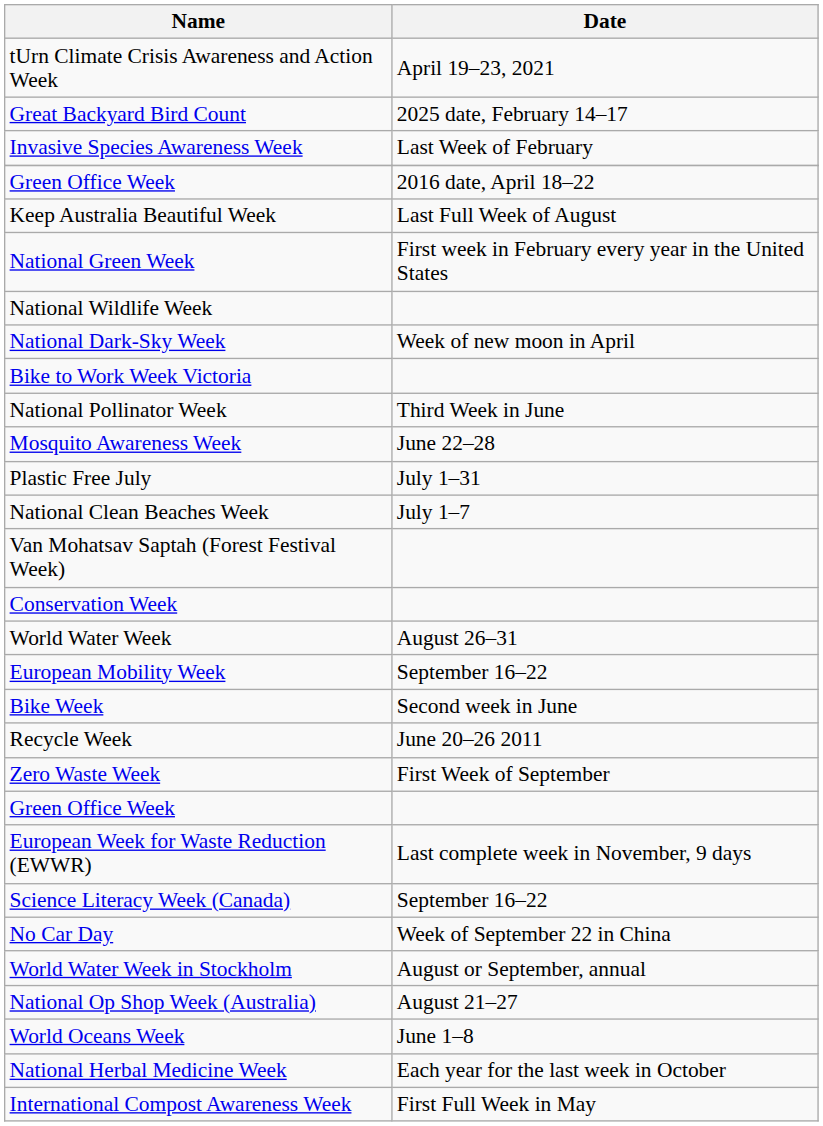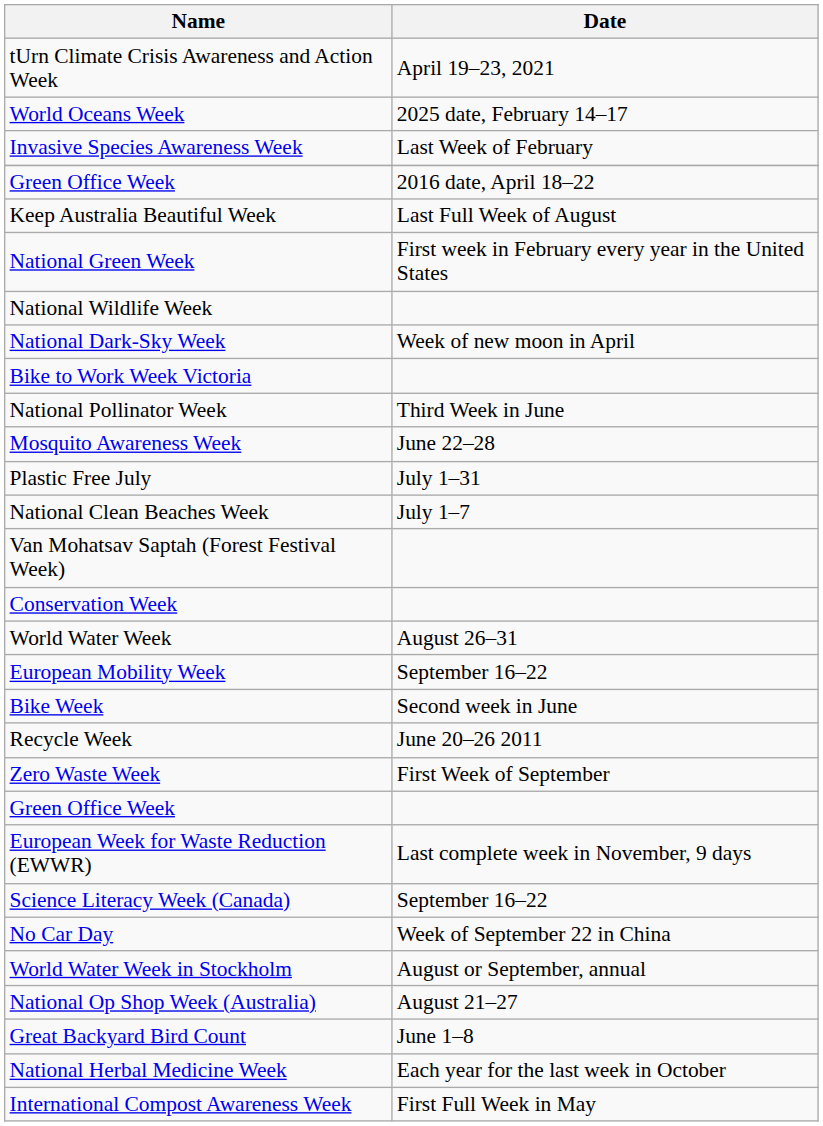(128, 113) Great Backyard Bird Count -> (97, 113) World Oceans Week
(97, 1036) World Oceans Week -> (128, 1036) Great Backyard Bird Count
